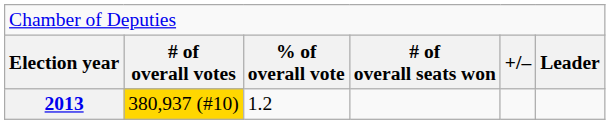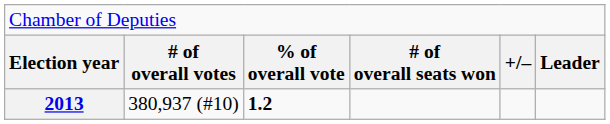(183, 103) gold background -> (183, 103) no background
(260, 103) normal -> (260, 103) bold
